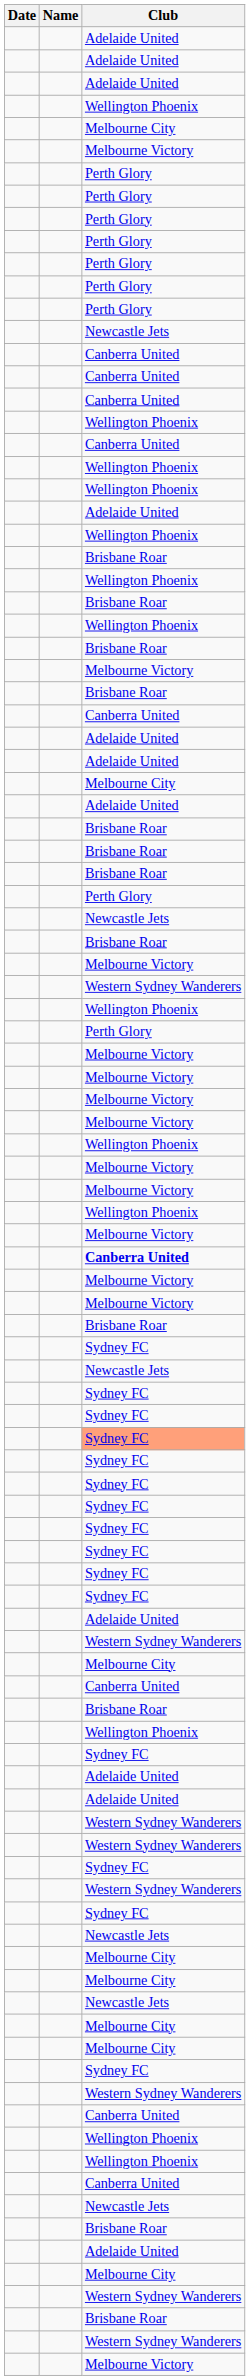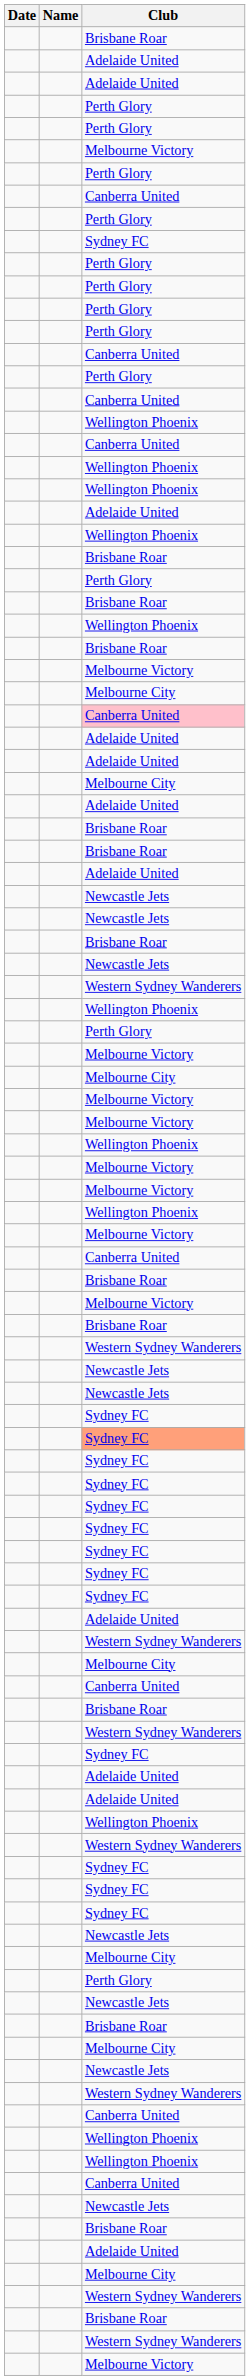(132, 38) Adelaide United -> (126, 38) Brisbane Roar
(141, 106) Wellington Phoenix -> (118, 106) Perth Glory
(130, 128) Melbourne City -> (118, 128) Perth Glory
(118, 196) Perth Glory -> (132, 196) Canberra United
(118, 241) Perth Glory -> (117, 241) Sydney FC
(127, 331) Newcastle Jets -> (118, 331) Perth Glory
(132, 377) Canberra United -> (118, 377) Perth Glory
(141, 580) Wellington Phoenix -> (118, 580) Perth Glory
(126, 693) Brisbane Roar -> (130, 693) Melbourne City
(132, 715) no background -> (132, 715) pink background
(126, 873) Brisbane Roar -> (132, 873) Adelaide United
(118, 896) Perth Glory -> (127, 896) Newcastle Jets
(139, 964) Melbourne Victory -> (127, 964) Newcastle Jets
(139, 1077) Melbourne Victory -> (130, 1077) Melbourne City
(137, 1257) bold -> (132, 1257) normal
(139, 1280) Melbourne Victory -> (126, 1280) Brisbane Roar
(117, 1348) Sydney FC -> (163, 1348) Western Sydney Wanderers
(117, 1393) Sydney FC -> (127, 1393) Newcastle Jets
(141, 1732) Wellington Phoenix -> (163, 1732) Western Sydney Wanderers
(163, 1822) Western Sydney Wanderers -> (141, 1822) Wellington Phoenix
(163, 1890) Western Sydney Wanderers -> (117, 1890) Sydney FC
(130, 1980) Melbourne City -> (118, 1980) Perth Glory
(130, 2025) Melbourne City -> (126, 2025) Brisbane Roar
(117, 2070) Sydney FC -> (127, 2070) Newcastle Jets
